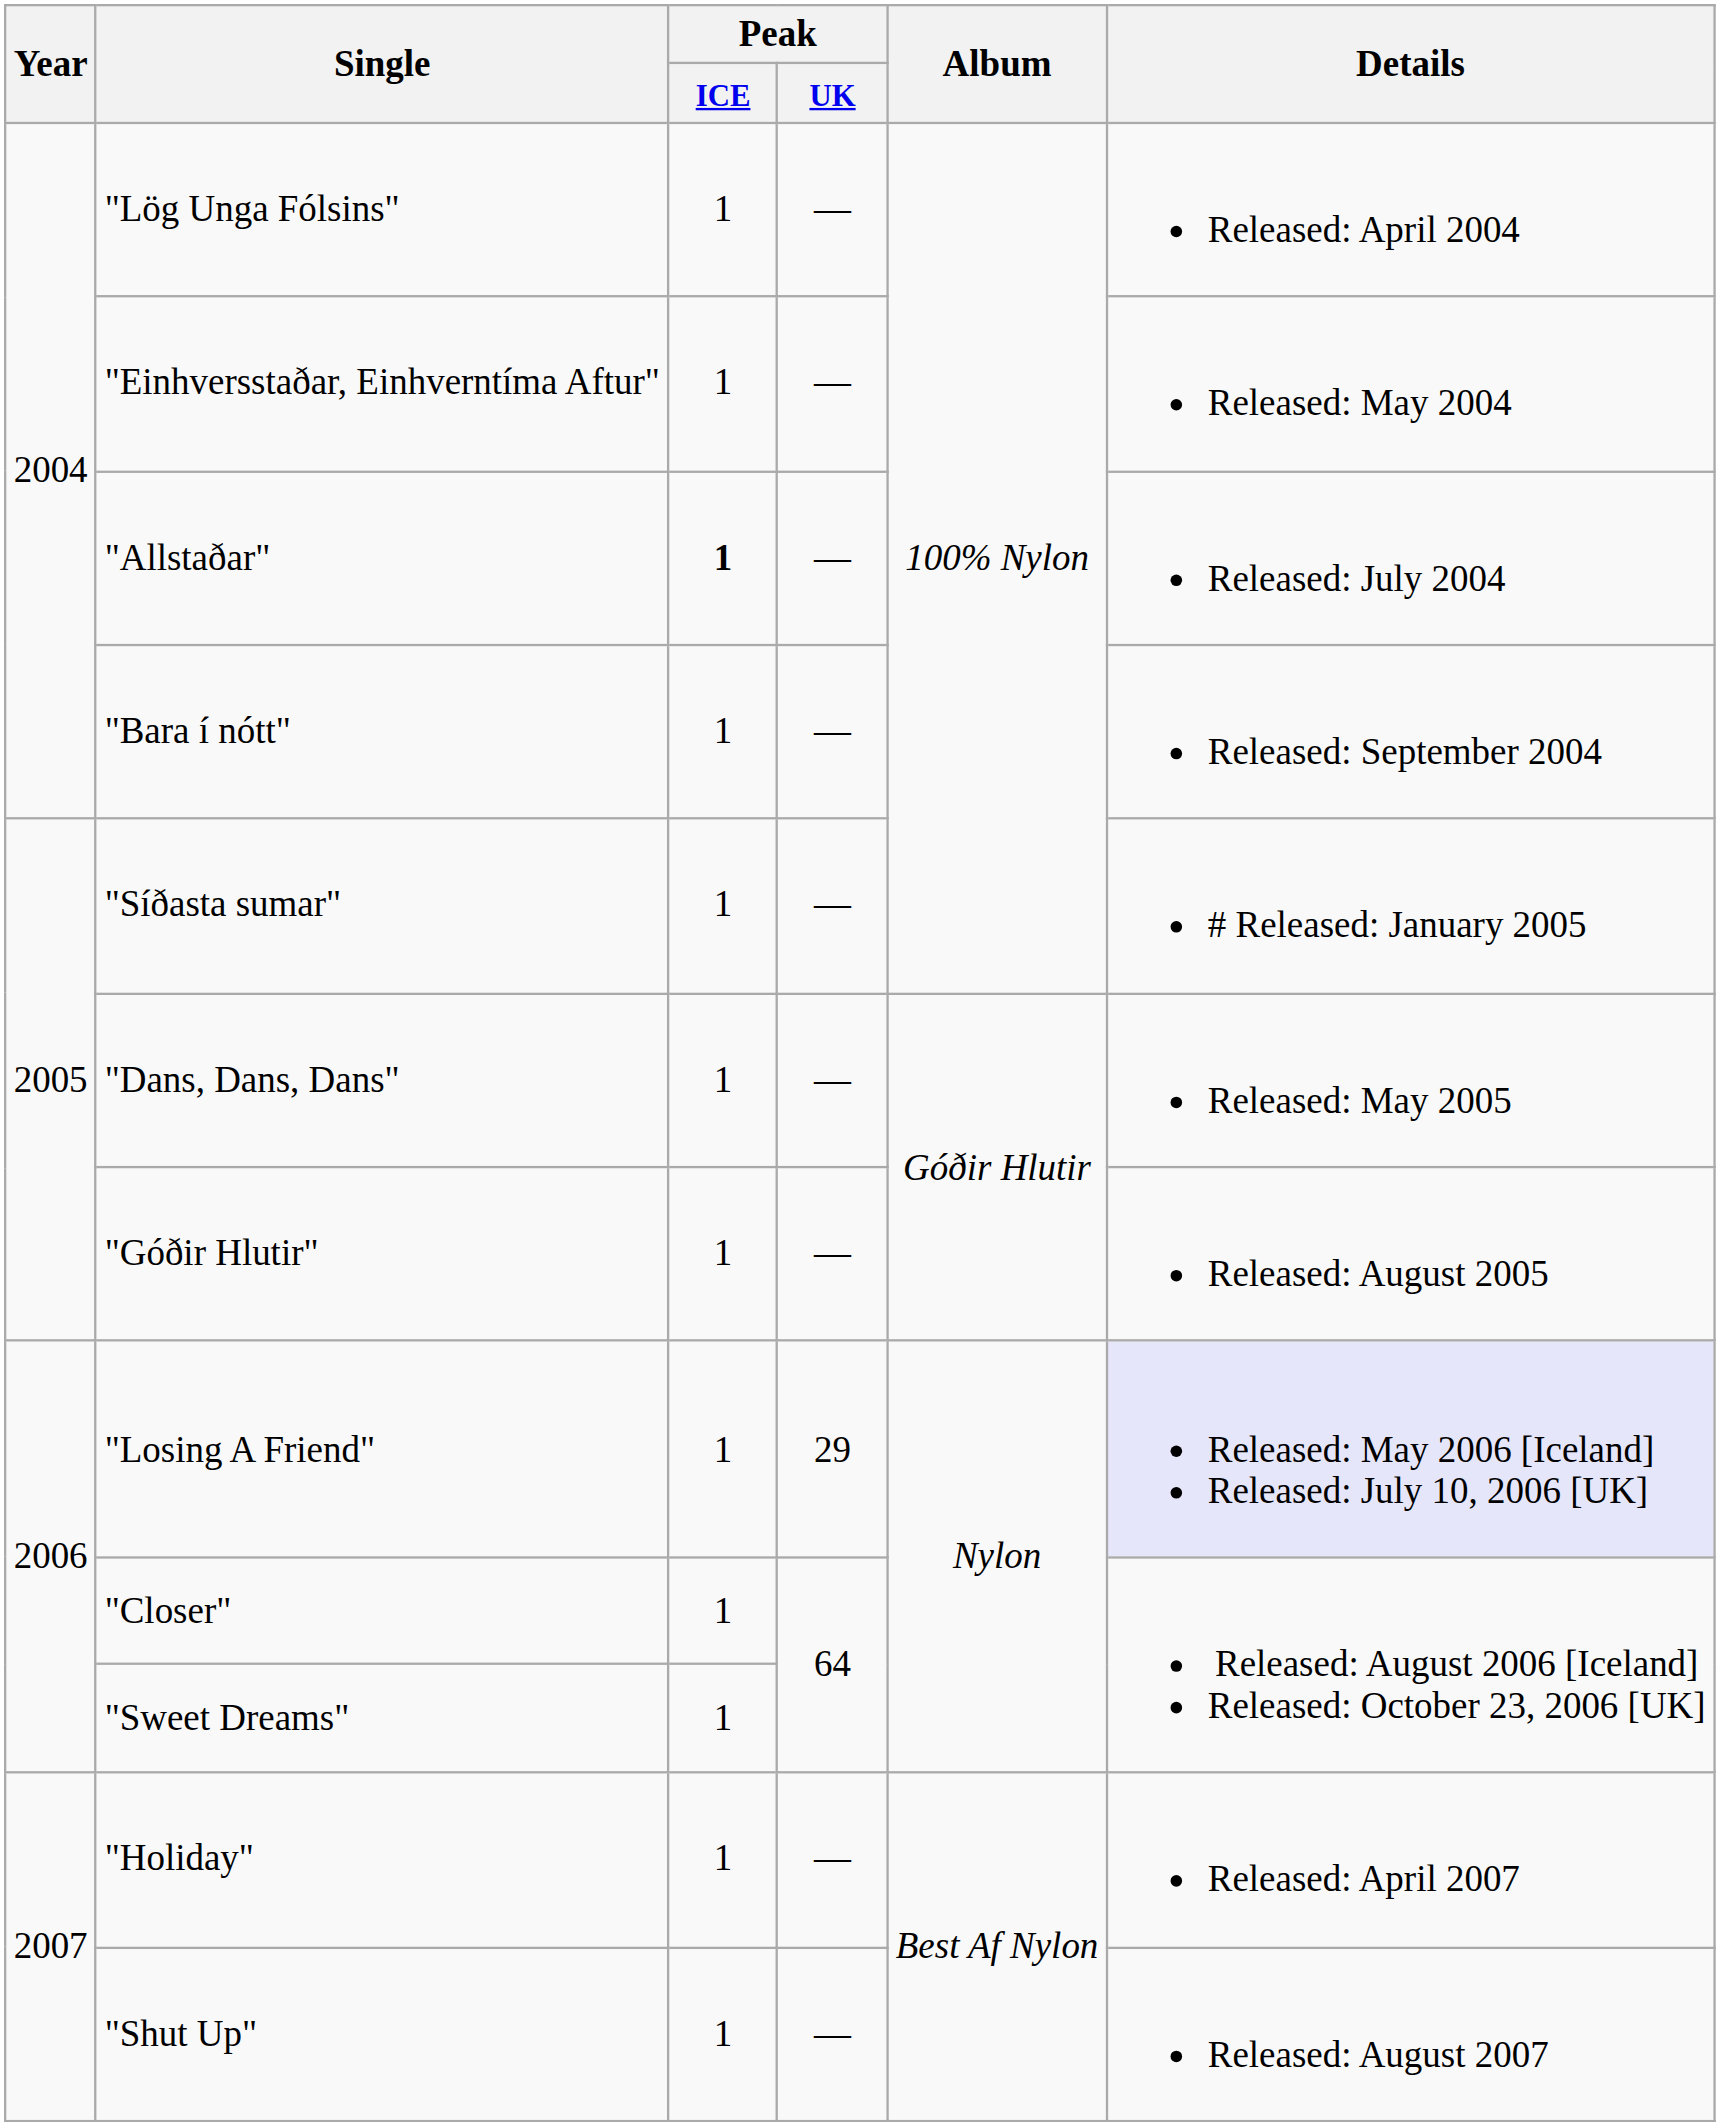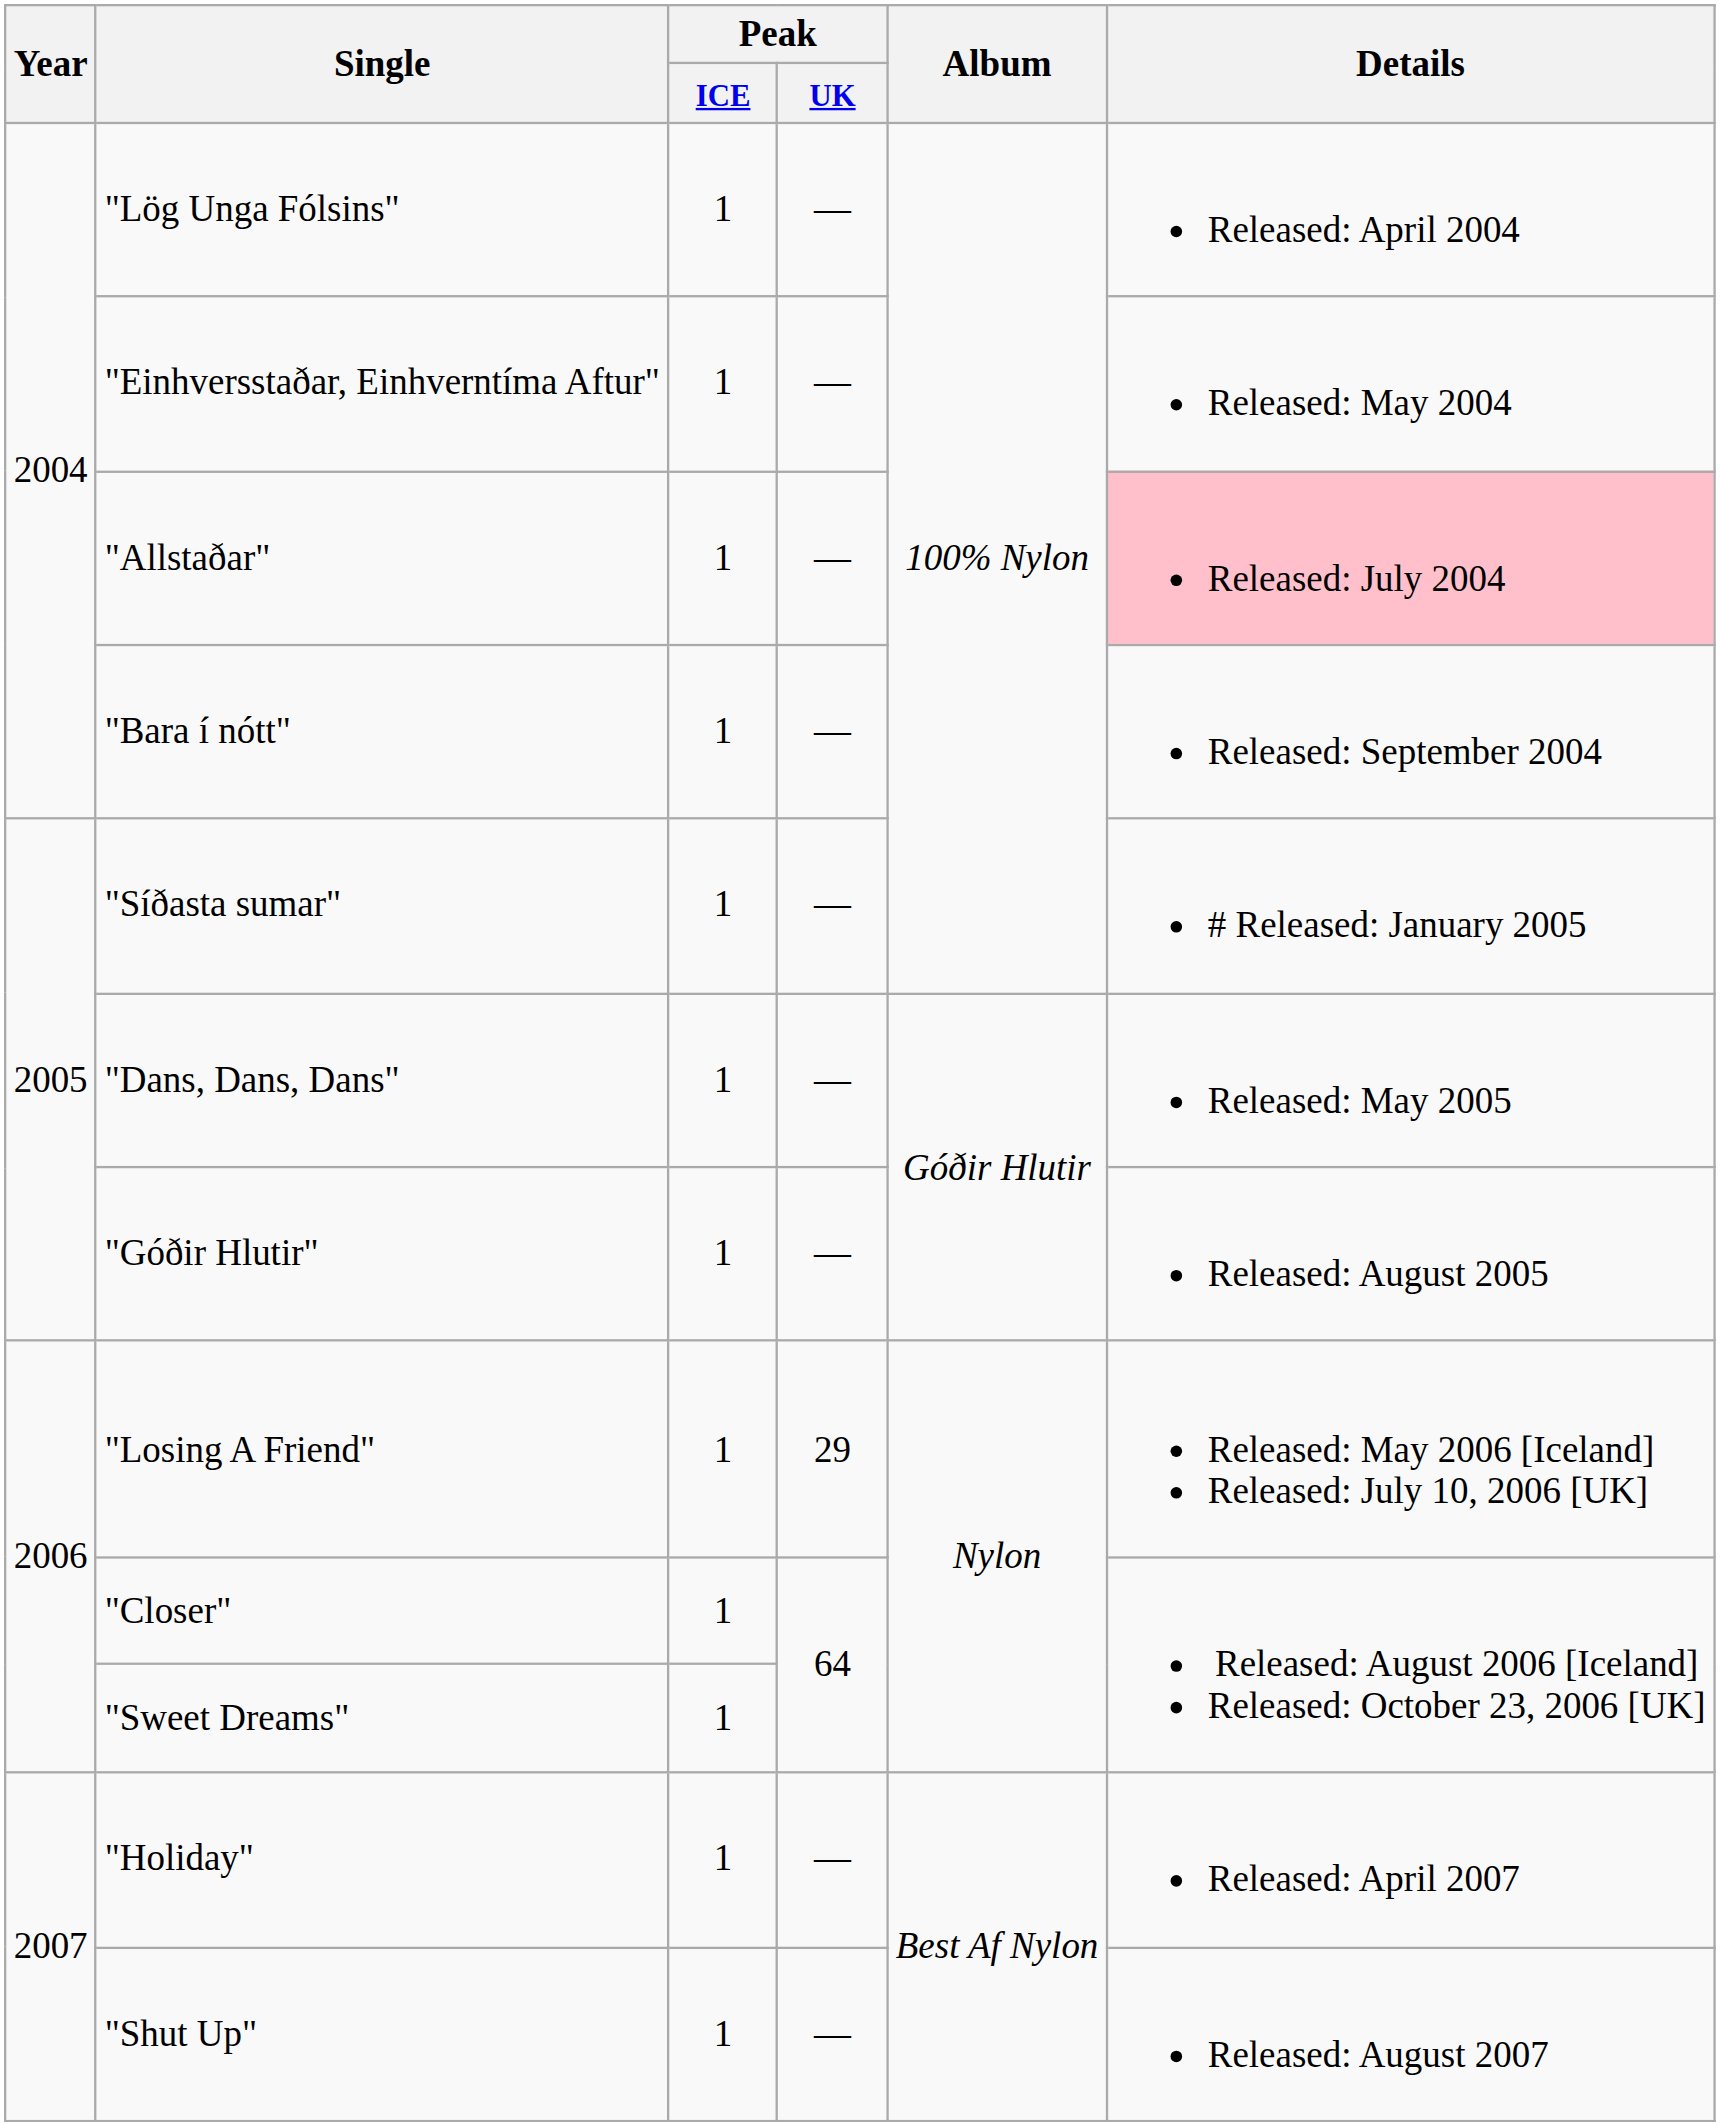(723, 557) bold -> (723, 557) normal
(1411, 578) no background -> (1411, 578) pink background
(1411, 1470) lavender background -> (1411, 1470) no background
